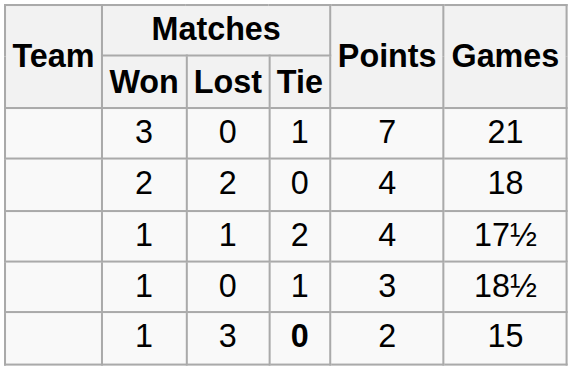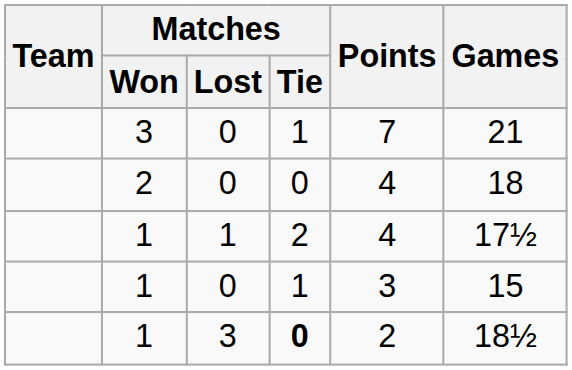(228, 183) 2 -> (228, 183) 0
(505, 286) 18½ -> (505, 286) 15
(505, 337) 15 -> (505, 337) 18½
